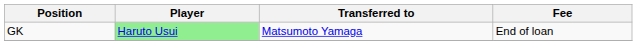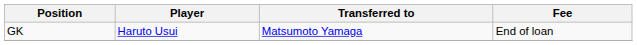(148, 31) lightgreen background -> (148, 31) no background
